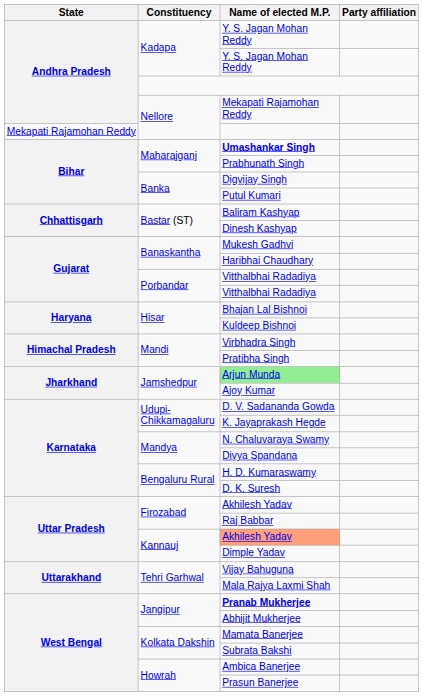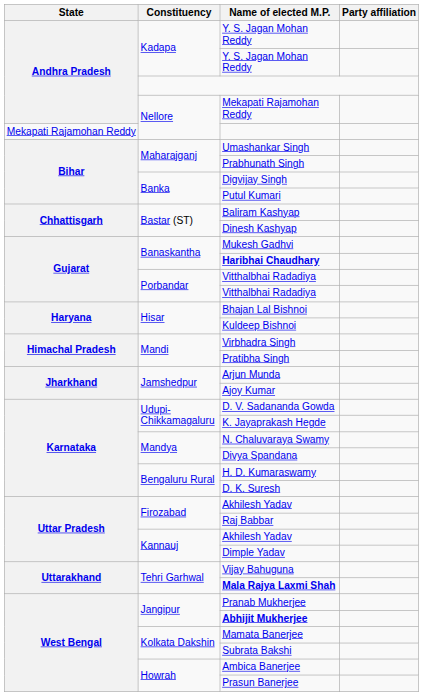(269, 147) bold -> (266, 147) normal
(268, 261) normal -> (271, 261) bold
(251, 374) lightgreen background -> (251, 374) no background
(257, 537) lightsalmon background -> (257, 537) no background
(276, 586) normal -> (279, 586) bold
(266, 602) bold -> (264, 602) normal
(261, 618) normal -> (265, 618) bold
